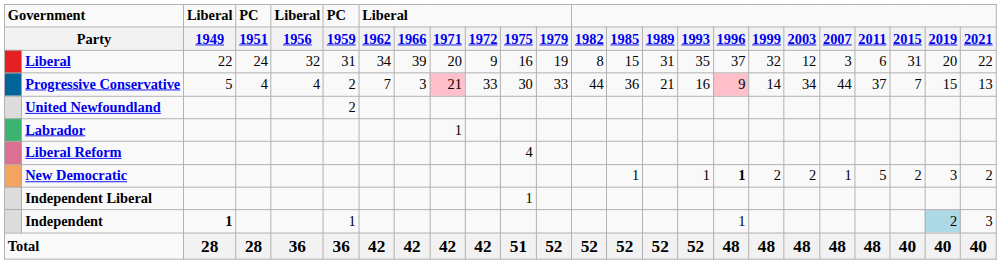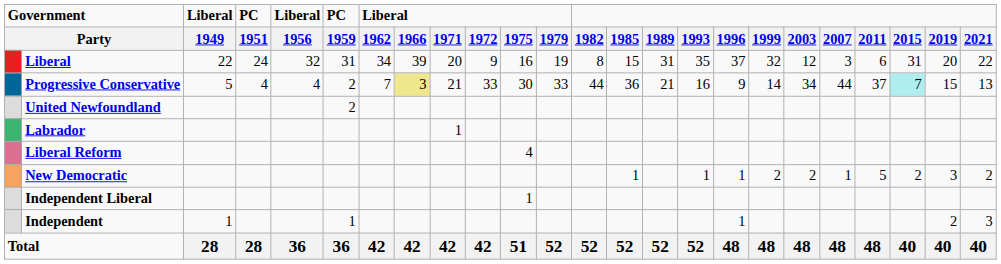(423, 84) no background -> (423, 84) khaki background
(455, 84) pink background -> (455, 84) no background
(742, 84) pink background -> (742, 84) no background
(918, 84) no background -> (918, 84) paleturquoise background
(742, 175) bold -> (742, 175) normal
(229, 221) bold -> (229, 221) normal
(954, 221) lightblue background -> (954, 221) no background
